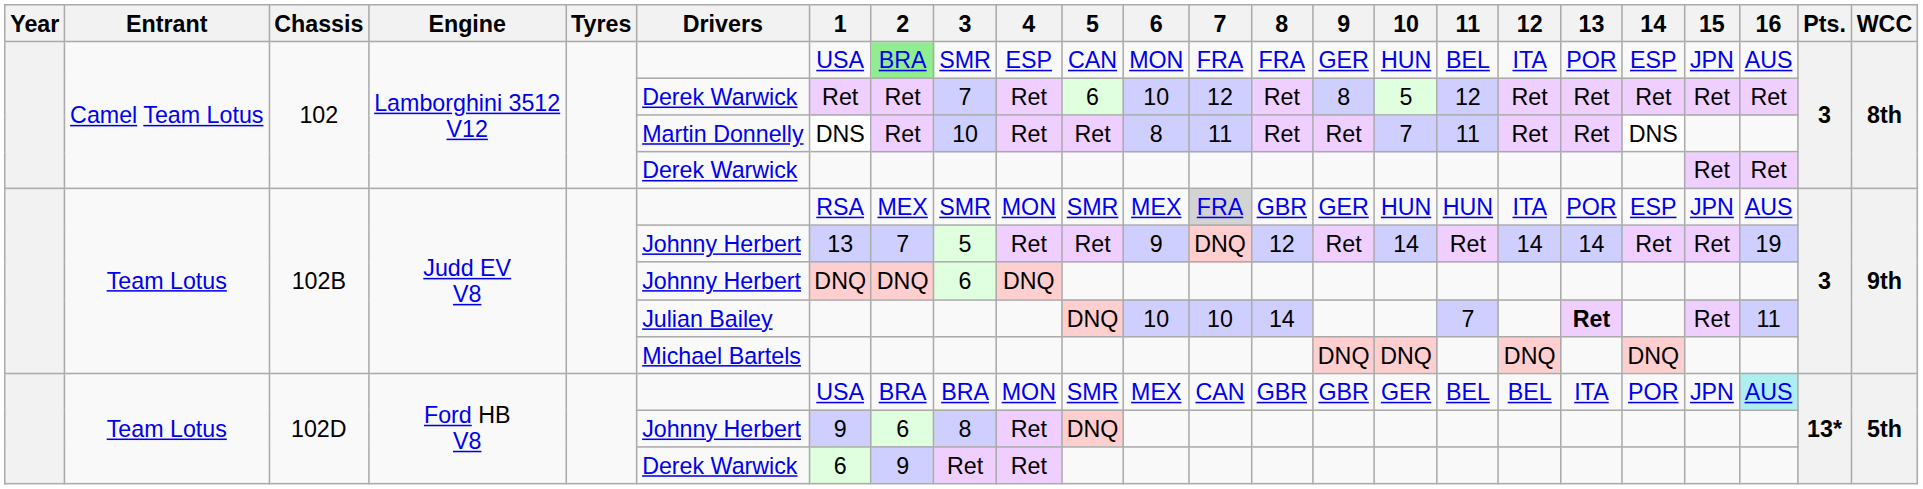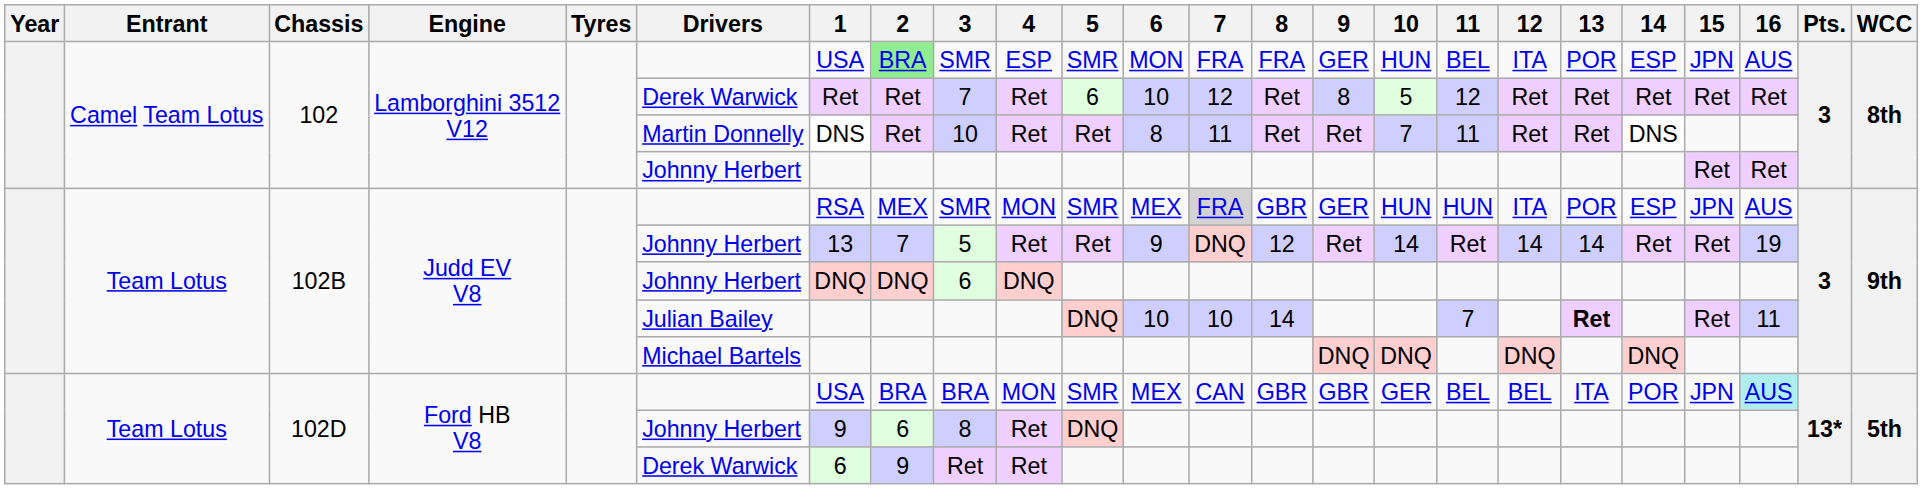(1093, 60) CAN -> (1093, 60) SMR
(720, 171) Derek Warwick -> (722, 171) Johnny Herbert
